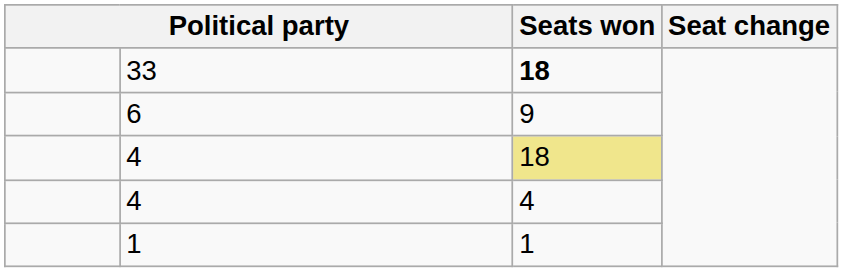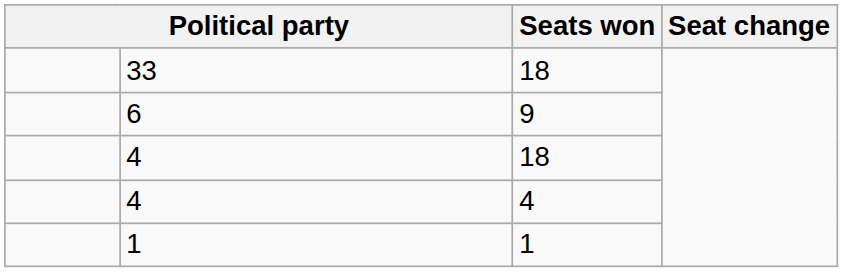(535, 69) bold -> (535, 69) normal
(535, 157) khaki background -> (535, 157) no background
